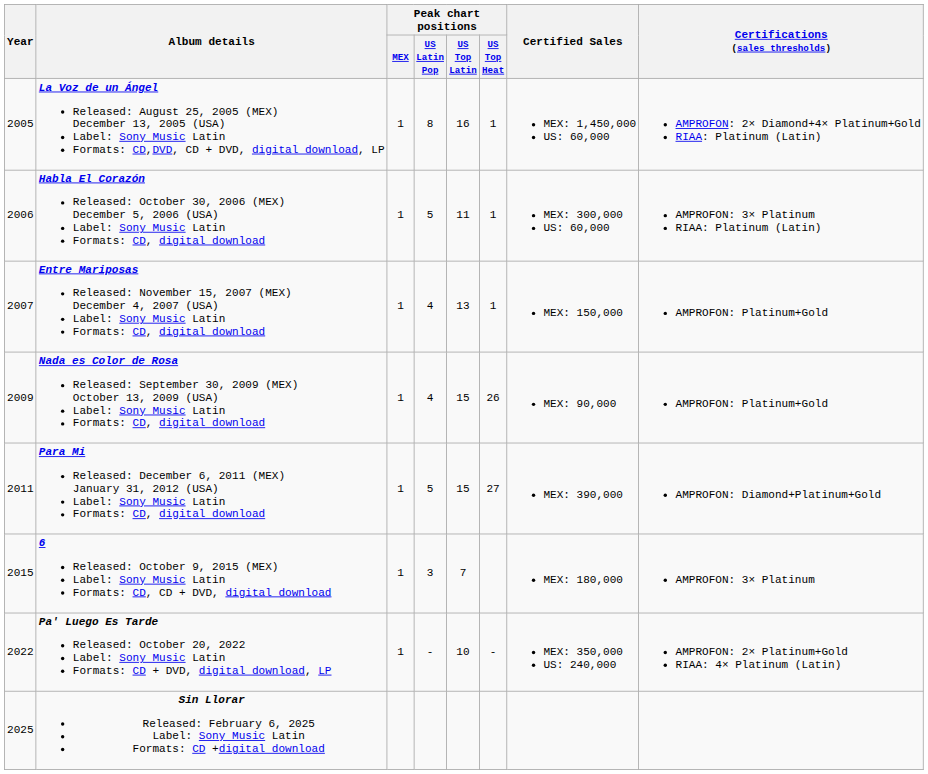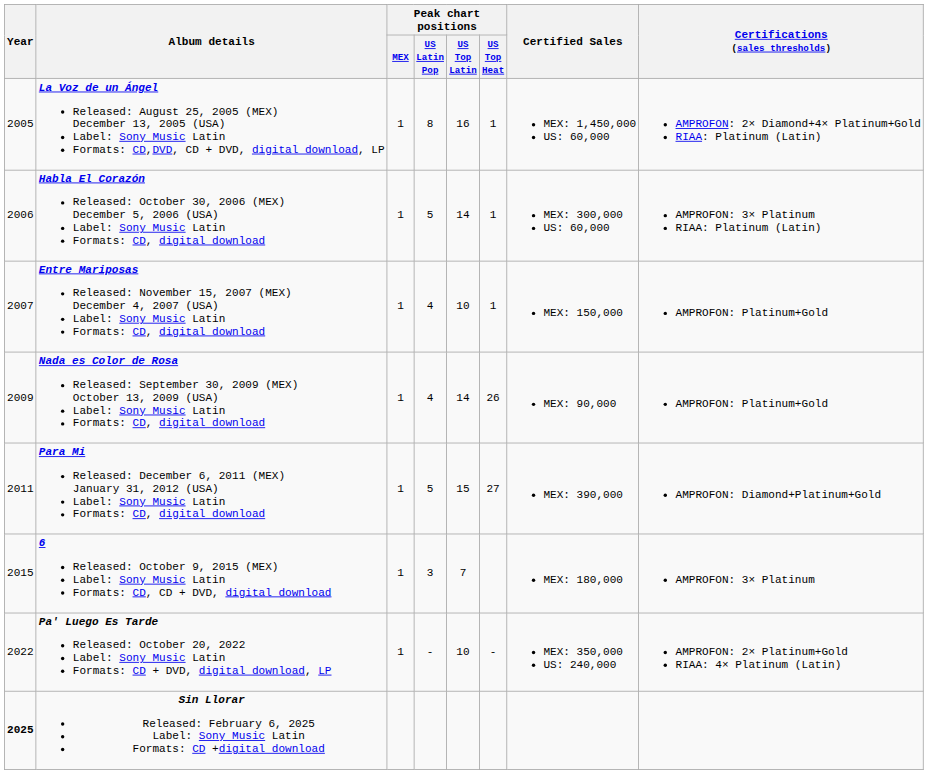(463, 215) 11 -> (463, 215) 14
(463, 306) 13 -> (463, 306) 10
(463, 398) 15 -> (463, 398) 14
(20, 730) normal -> (20, 730) bold
